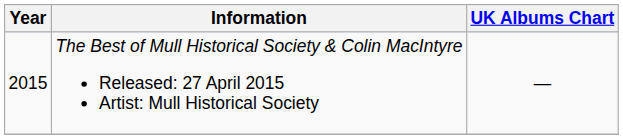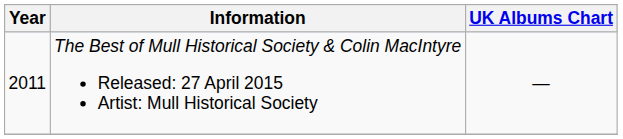(28, 83) 2015 -> (27, 83) 2011
